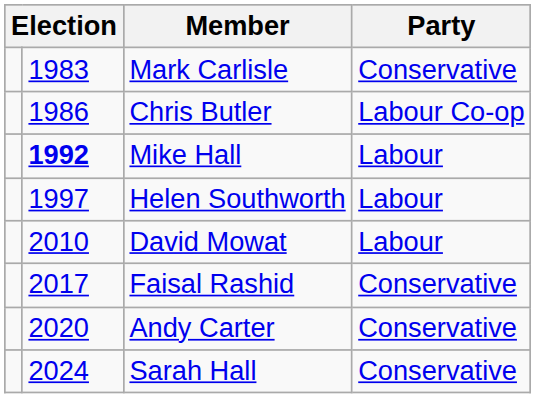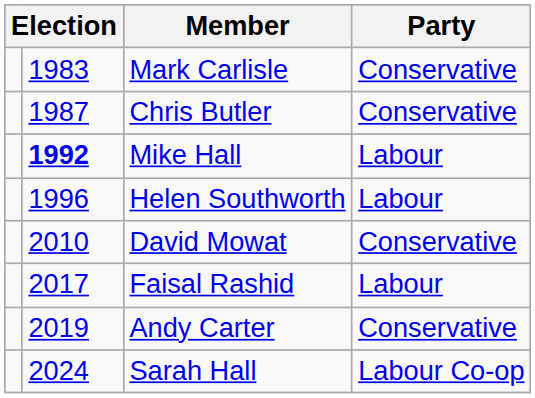(59, 112) 1986 -> (59, 112) 1987
(441, 112) Labour Co-op -> (438, 112) Conservative
(59, 198) 1997 -> (59, 198) 1996
(401, 241) Labour -> (438, 241) Conservative
(438, 284) Conservative -> (401, 284) Labour
(59, 328) 2020 -> (59, 328) 2019
(438, 371) Conservative -> (441, 371) Labour Co-op
